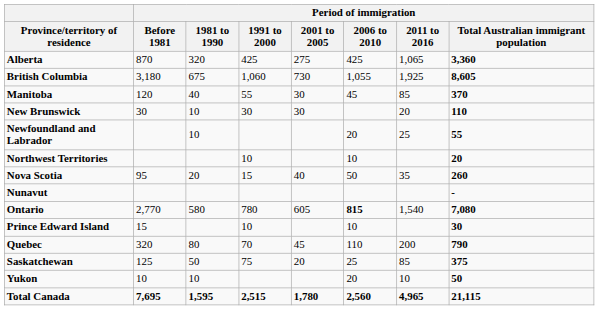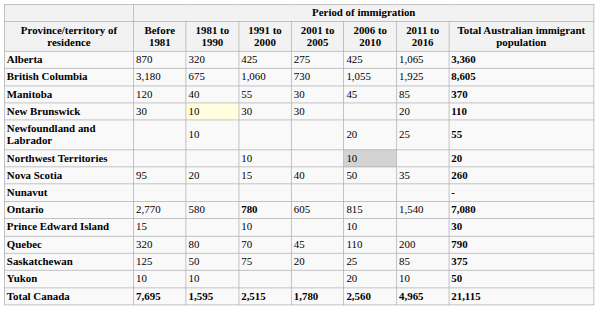(194, 111) no background -> (194, 111) lightyellow background
(352, 158) no background -> (352, 158) lightgrey background
(249, 210) normal -> (249, 210) bold
(355, 210) bold -> (355, 210) normal
